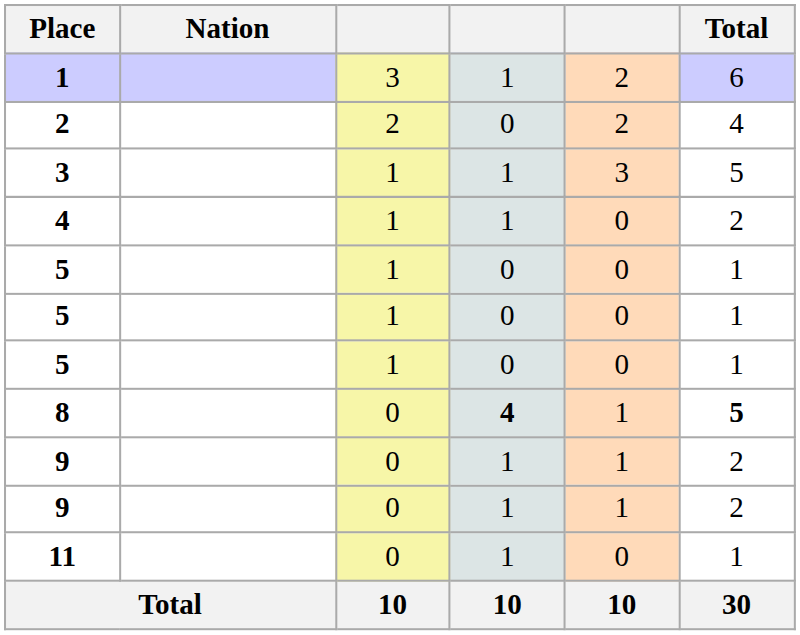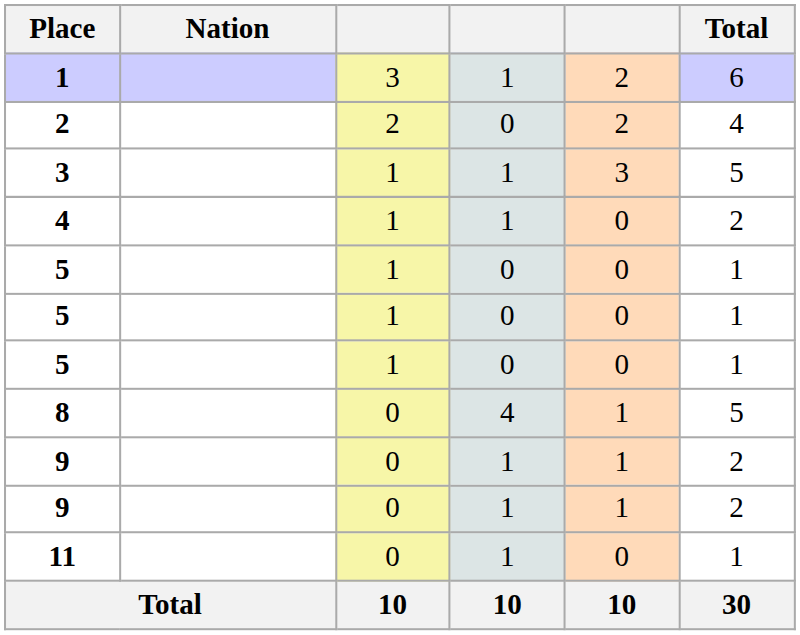(507, 412) bold -> (507, 412) normal
(736, 412) bold -> (736, 412) normal
